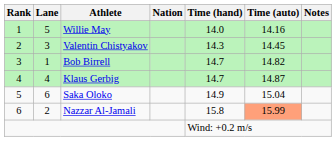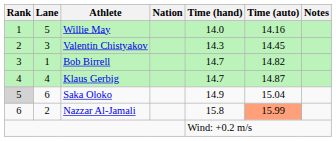(19, 95) no background -> (19, 95) lightgrey background
